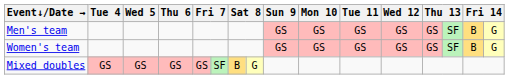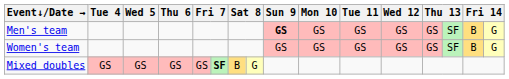(281, 30) normal -> (281, 30) bold
(219, 65) normal -> (219, 65) bold
